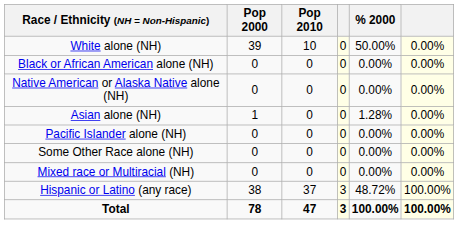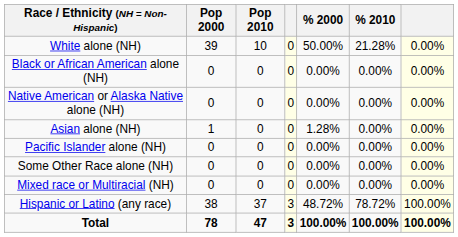+ column: (375, 20)
